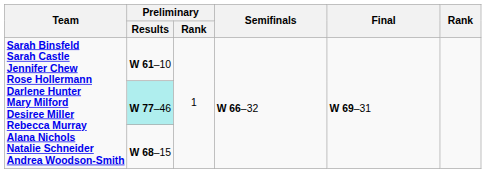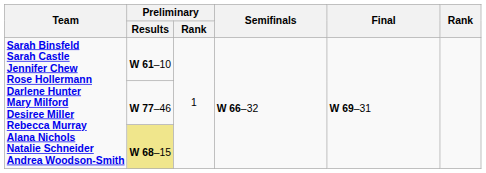(150, 109) paleturquoise background -> (150, 109) no background
(150, 153) no background -> (150, 153) khaki background
